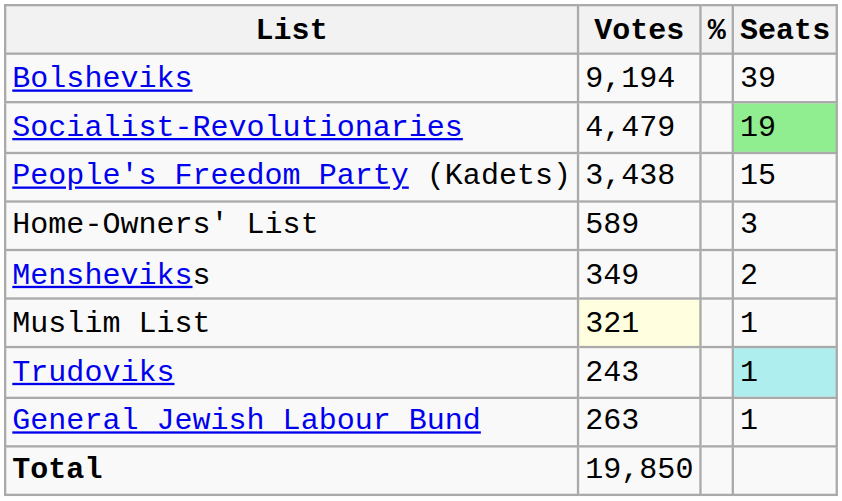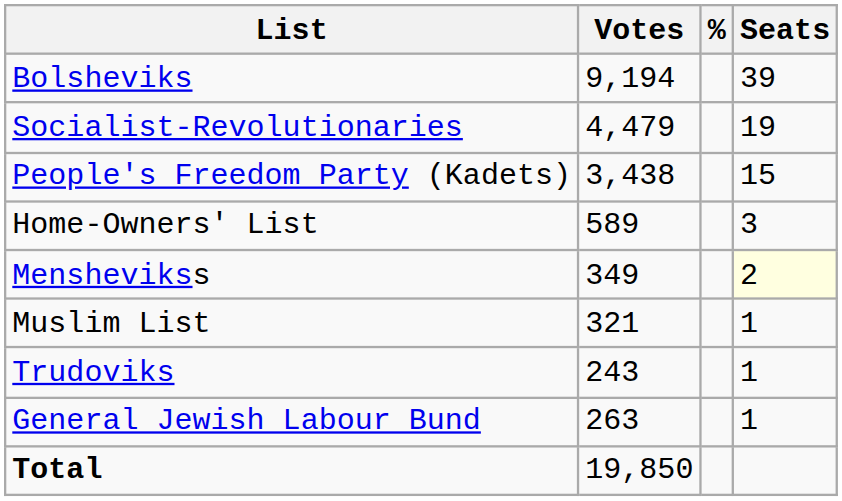(758, 128) lightgreen background -> (758, 128) no background
(749, 274) no background -> (749, 274) lightyellow background
(612, 323) lightyellow background -> (612, 323) no background
(749, 372) paleturquoise background -> (749, 372) no background
